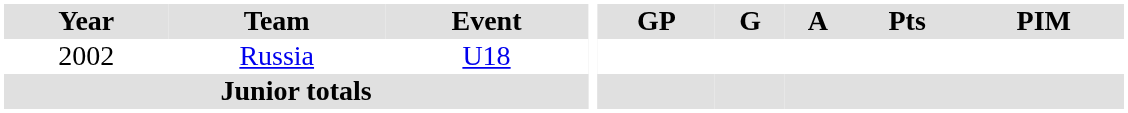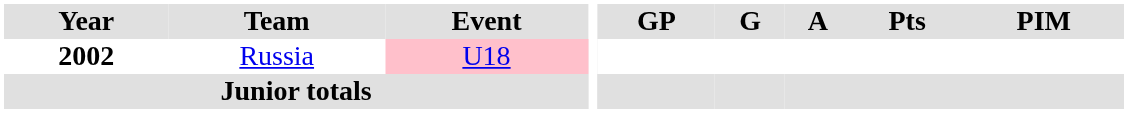(86, 56) normal -> (86, 56) bold
(487, 56) no background -> (487, 56) pink background
